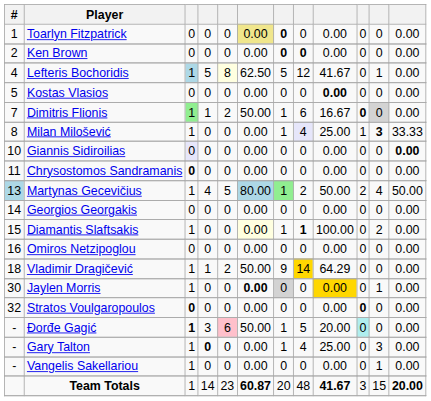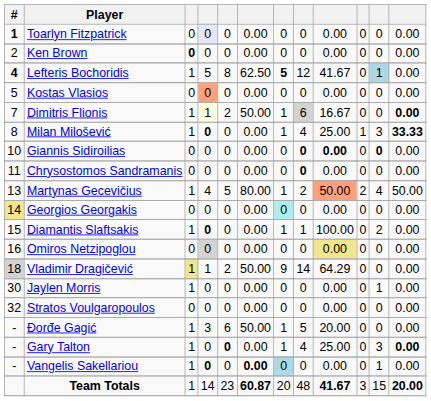(14, 34) normal -> (14, 34) bold
(208, 34) no background -> (208, 34) lavender background
(256, 34) khaki background -> (256, 34) no background
(284, 34) bold -> (284, 34) normal
(192, 54) normal -> (192, 54) bold
(284, 54) bold -> (284, 54) normal
(303, 54) bold -> (303, 54) normal
(14, 73) normal -> (14, 73) bold
(192, 73) lightblue background -> (192, 73) no background
(227, 73) lightyellow background -> (227, 73) no background
(284, 73) normal -> (284, 73) bold
(379, 73) no background -> (379, 73) lightblue background
(208, 93) no background -> (208, 93) lightsalmon background
(335, 93) bold -> (335, 93) normal
(192, 112) lightgreen background -> (192, 112) no background
(208, 112) no background -> (208, 112) lightyellow background
(303, 112) no background -> (303, 112) lightgrey background
(363, 112) bold -> (363, 112) normal
(379, 112) lightgrey background -> (379, 112) no background
(407, 112) normal -> (407, 112) bold
(208, 132) normal -> (208, 132) bold
(303, 132) lavender background -> (303, 132) no background
(379, 132) bold -> (379, 132) normal
(407, 132) normal -> (407, 132) bold
(192, 152) lavender background -> (192, 152) no background
(303, 152) normal -> (303, 152) bold
(335, 152) normal -> (335, 152) bold
(379, 152) normal -> (379, 152) bold
(407, 152) bold -> (407, 152) normal
(192, 171) bold -> (192, 171) normal
(303, 171) normal -> (303, 171) bold
(14, 191) lightblue background -> (14, 191) no background
(256, 191) lightblue background -> (256, 191) no background
(284, 191) lightgreen background -> (284, 191) no background
(335, 191) no background -> (335, 191) lightsalmon background
(14, 210) no background -> (14, 210) khaki background
(284, 210) no background -> (284, 210) paleturquoise background
(208, 230) normal -> (208, 230) bold
(256, 230) lightyellow background -> (256, 230) no background
(303, 230) bold -> (303, 230) normal
(208, 249) no background -> (208, 249) lightgrey background
(335, 249) no background -> (335, 249) khaki background
(14, 269) no background -> (14, 269) lightgrey background
(192, 269) no background -> (192, 269) khaki background
(303, 269) gold background -> (303, 269) no background
(256, 289) bold -> (256, 289) normal
(284, 289) lightgrey background -> (284, 289) no background
(335, 289) gold background -> (335, 289) no background
(192, 308) bold -> (192, 308) normal
(363, 308) bold -> (363, 308) normal
(192, 328) bold -> (192, 328) normal
(227, 328) pink background -> (227, 328) no background
(363, 328) paleturquoise background -> (363, 328) no background
(208, 347) bold -> (208, 347) normal
(227, 347) normal -> (227, 347) bold
(407, 347) normal -> (407, 347) bold
(208, 367) normal -> (208, 367) bold
(256, 367) normal -> (256, 367) bold
(284, 367) no background -> (284, 367) lightblue background
